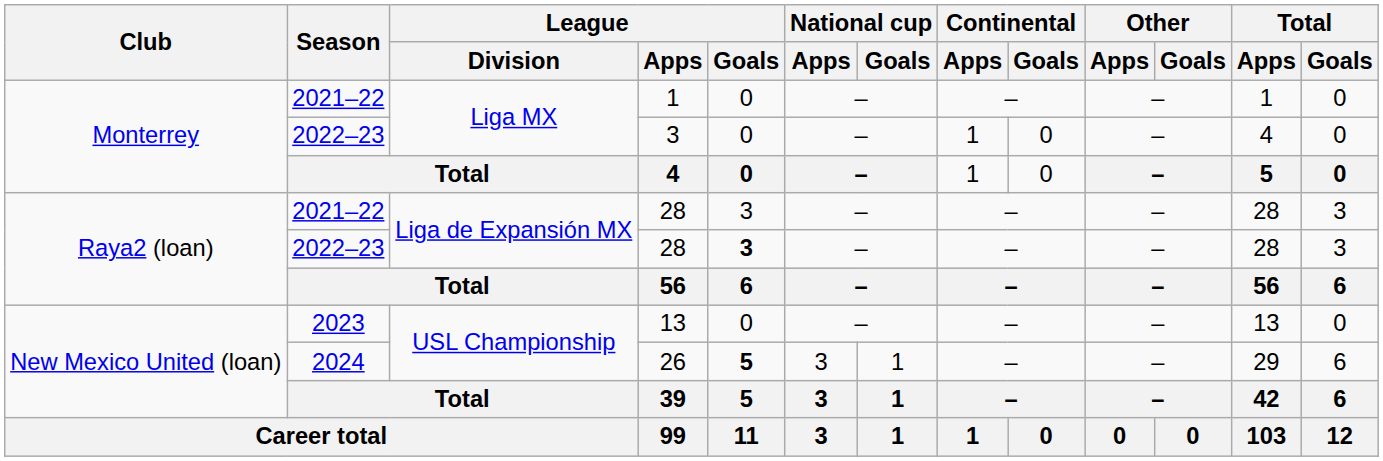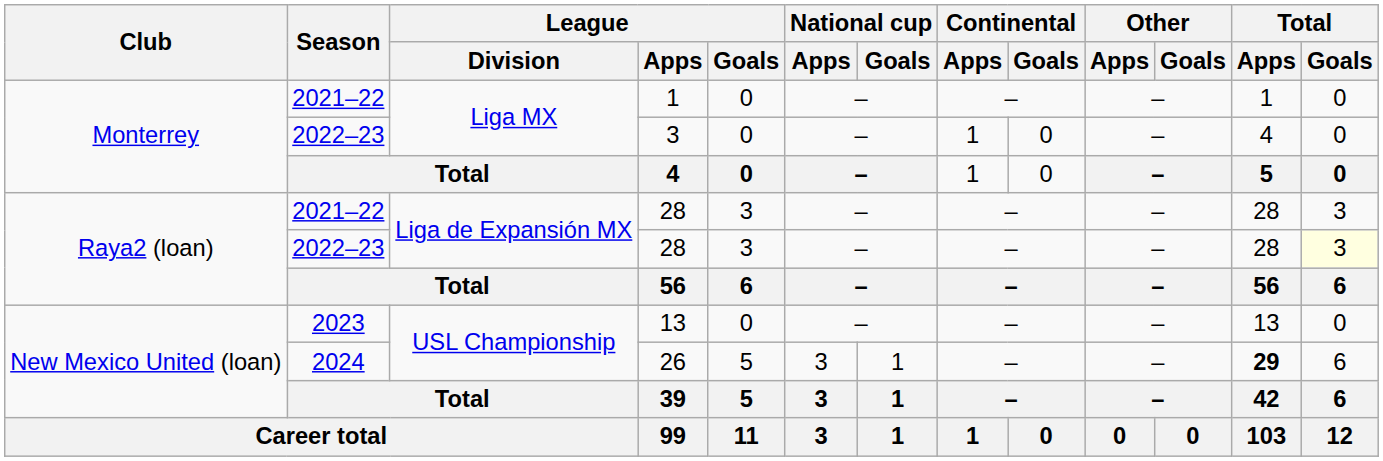(746, 248) bold -> (746, 248) normal
(1340, 248) no background -> (1340, 248) lightyellow background
(746, 361) bold -> (746, 361) normal
(1266, 361) normal -> (1266, 361) bold
